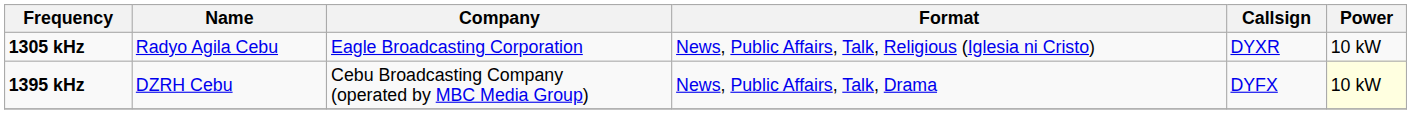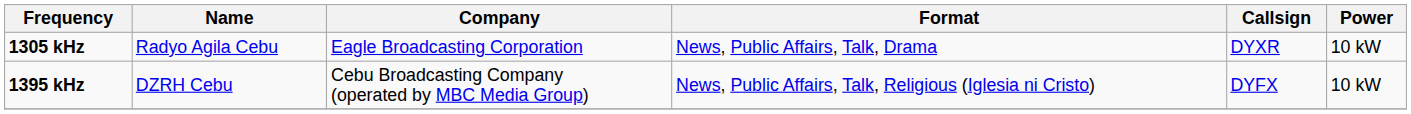(886, 46) News, Public Affairs, Talk, Religious (Iglesia ni Cristo) -> (807, 46) News, Public Affairs, Talk, Drama
(807, 84) News, Public Affairs, Talk, Drama -> (886, 84) News, Public Affairs, Talk, Religious (Iglesia ni Cristo)
(1356, 84) lightyellow background -> (1356, 84) no background
